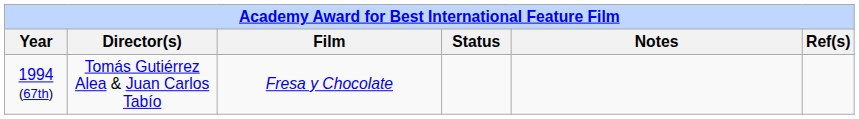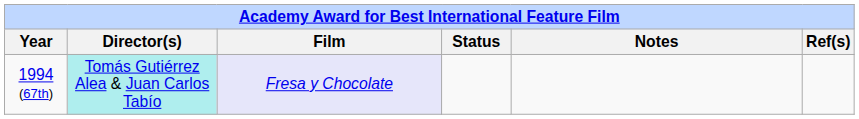(142, 84) no background -> (142, 84) paleturquoise background
(329, 84) no background -> (329, 84) lavender background
